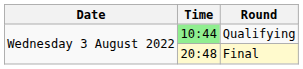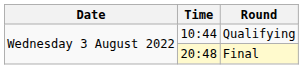(199, 34) lightgreen background -> (199, 34) no background
